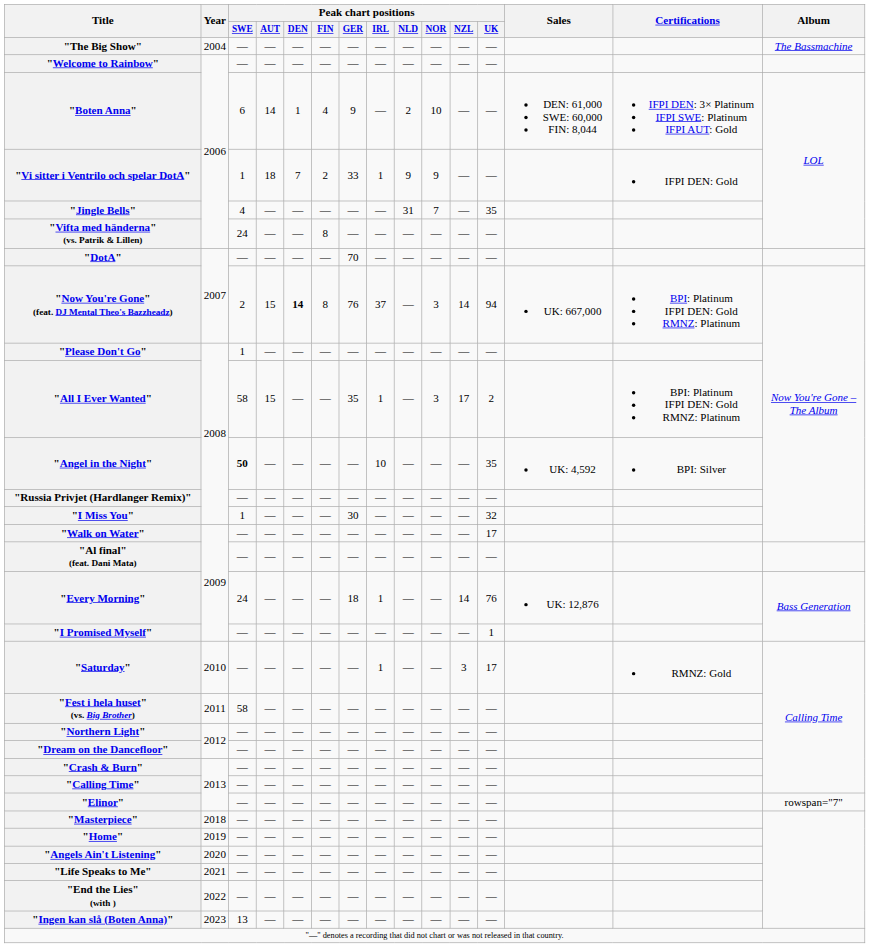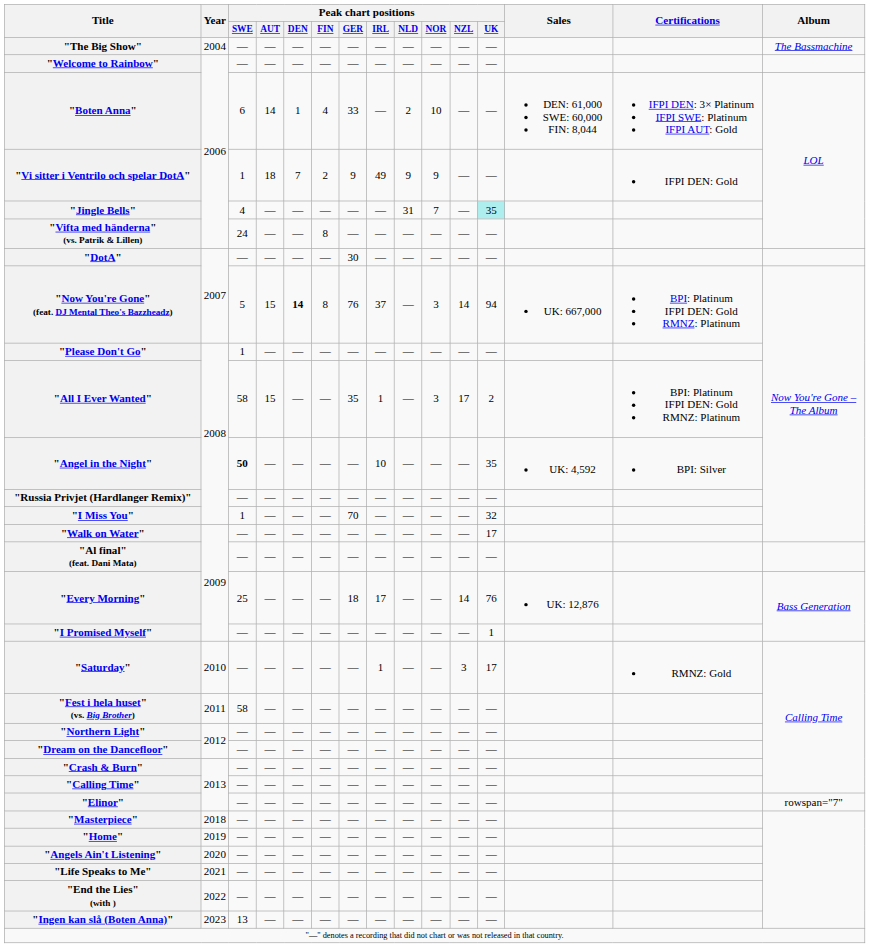(353, 110) 9 -> (353, 110) 33
(353, 175) 33 -> (353, 175) 9
(381, 175) 1 -> (381, 175) 49
(491, 210) no background -> (491, 210) paleturquoise background
(353, 257) 70 -> (353, 257) 30
(242, 304) 2 -> (242, 304) 5
(353, 515) 30 -> (353, 515) 70
(242, 597) 24 -> (242, 597) 25
(381, 597) 1 -> (381, 597) 17
